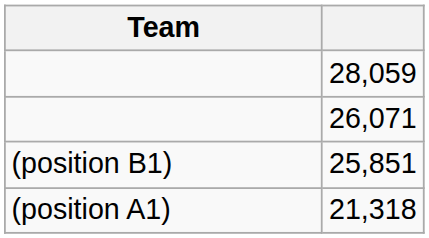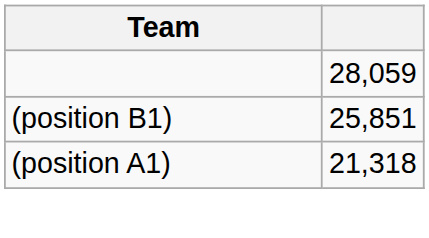- row: (373, 118)
